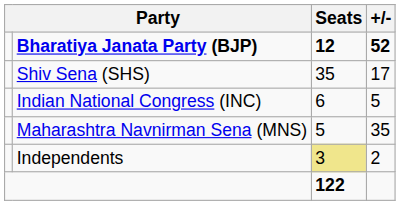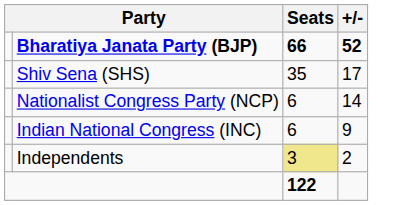(325, 46) 12 -> (297, 46) 66
+ row: (148, 102)
(375, 102) 5 -> (347, 130) 9
- row: (162, 130)
